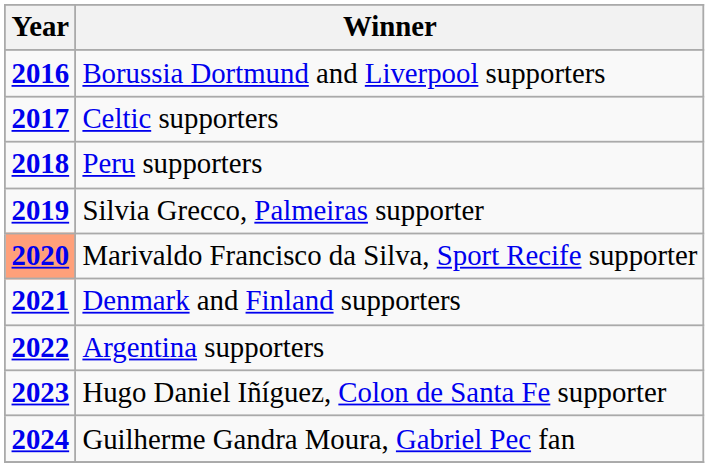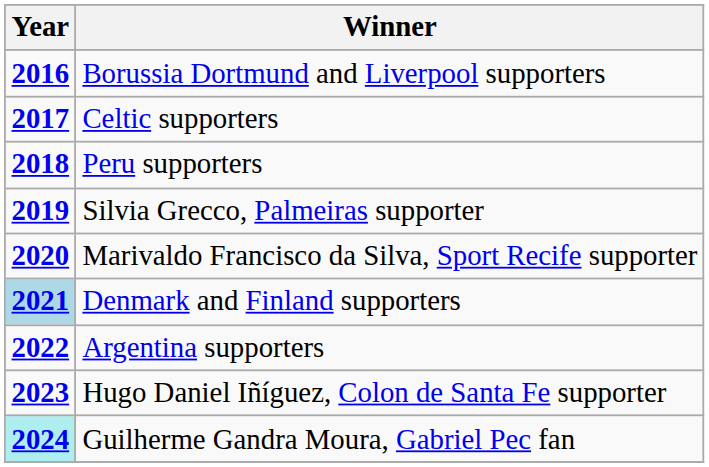(40, 255) lightsalmon background -> (40, 255) no background
(40, 301) no background -> (40, 301) lightblue background
(40, 438) no background -> (40, 438) paleturquoise background
